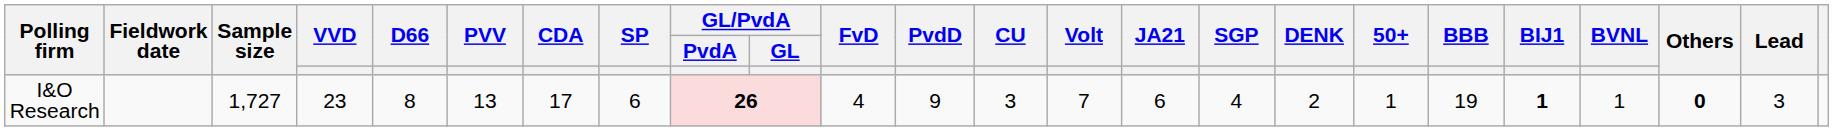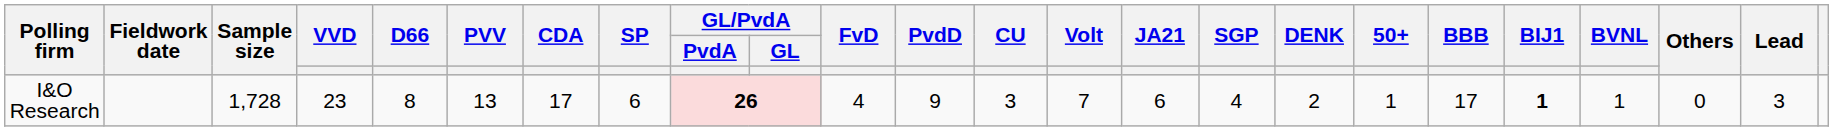(255, 101) 1,727 -> (255, 101) 1,728
(1466, 101) 19 -> (1466, 101) 17
(1700, 101) bold -> (1700, 101) normal
